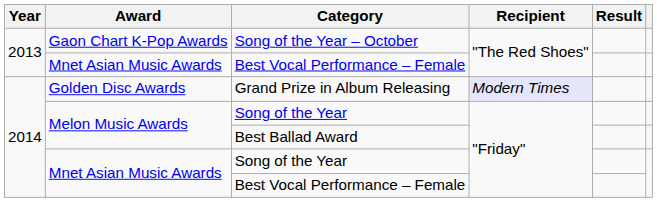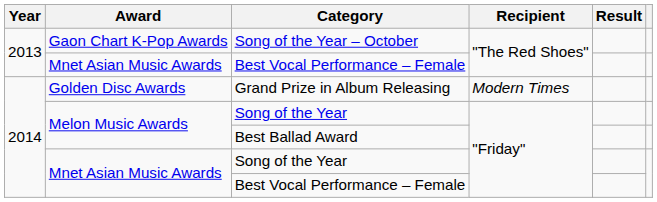(521, 88) lavender background -> (521, 88) no background
